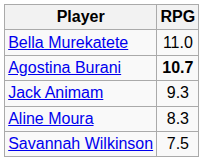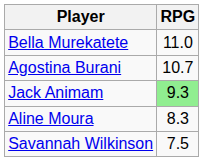(178, 67) bold -> (178, 67) normal
(178, 93) no background -> (178, 93) lightgreen background
